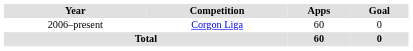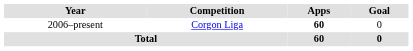(319, 25) normal -> (319, 25) bold
